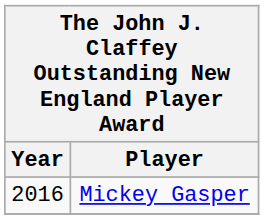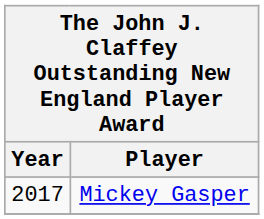(38, 195) 2016 -> (38, 195) 2017
